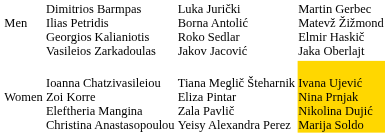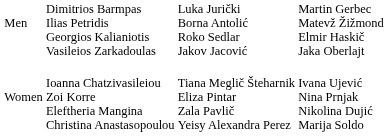(335, 103) gold background -> (335, 103) no background
